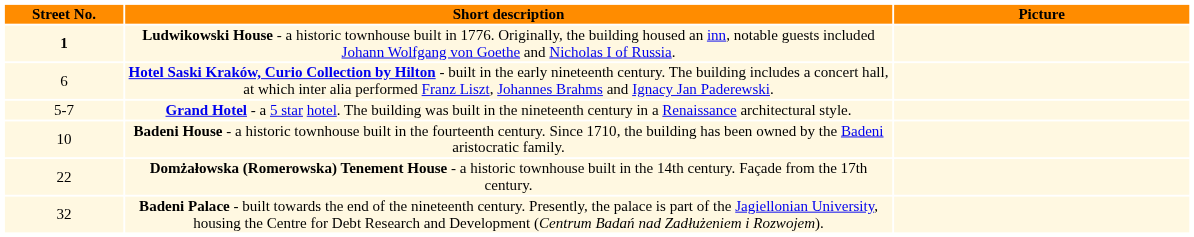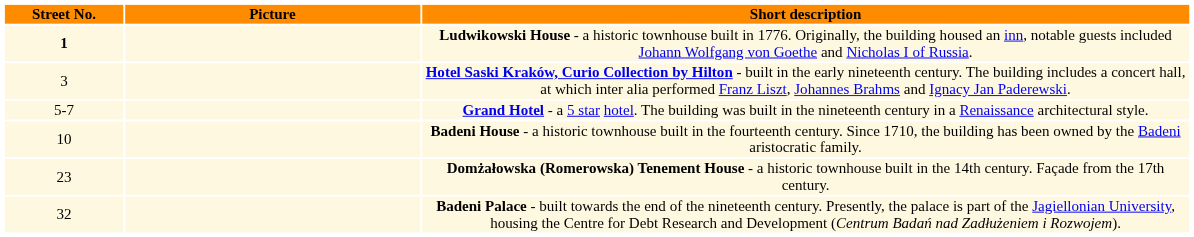columns swapped: (509, 14) <-> (1042, 14)
(64, 81) 6 -> (64, 81) 3
(64, 176) 22 -> (64, 176) 23
